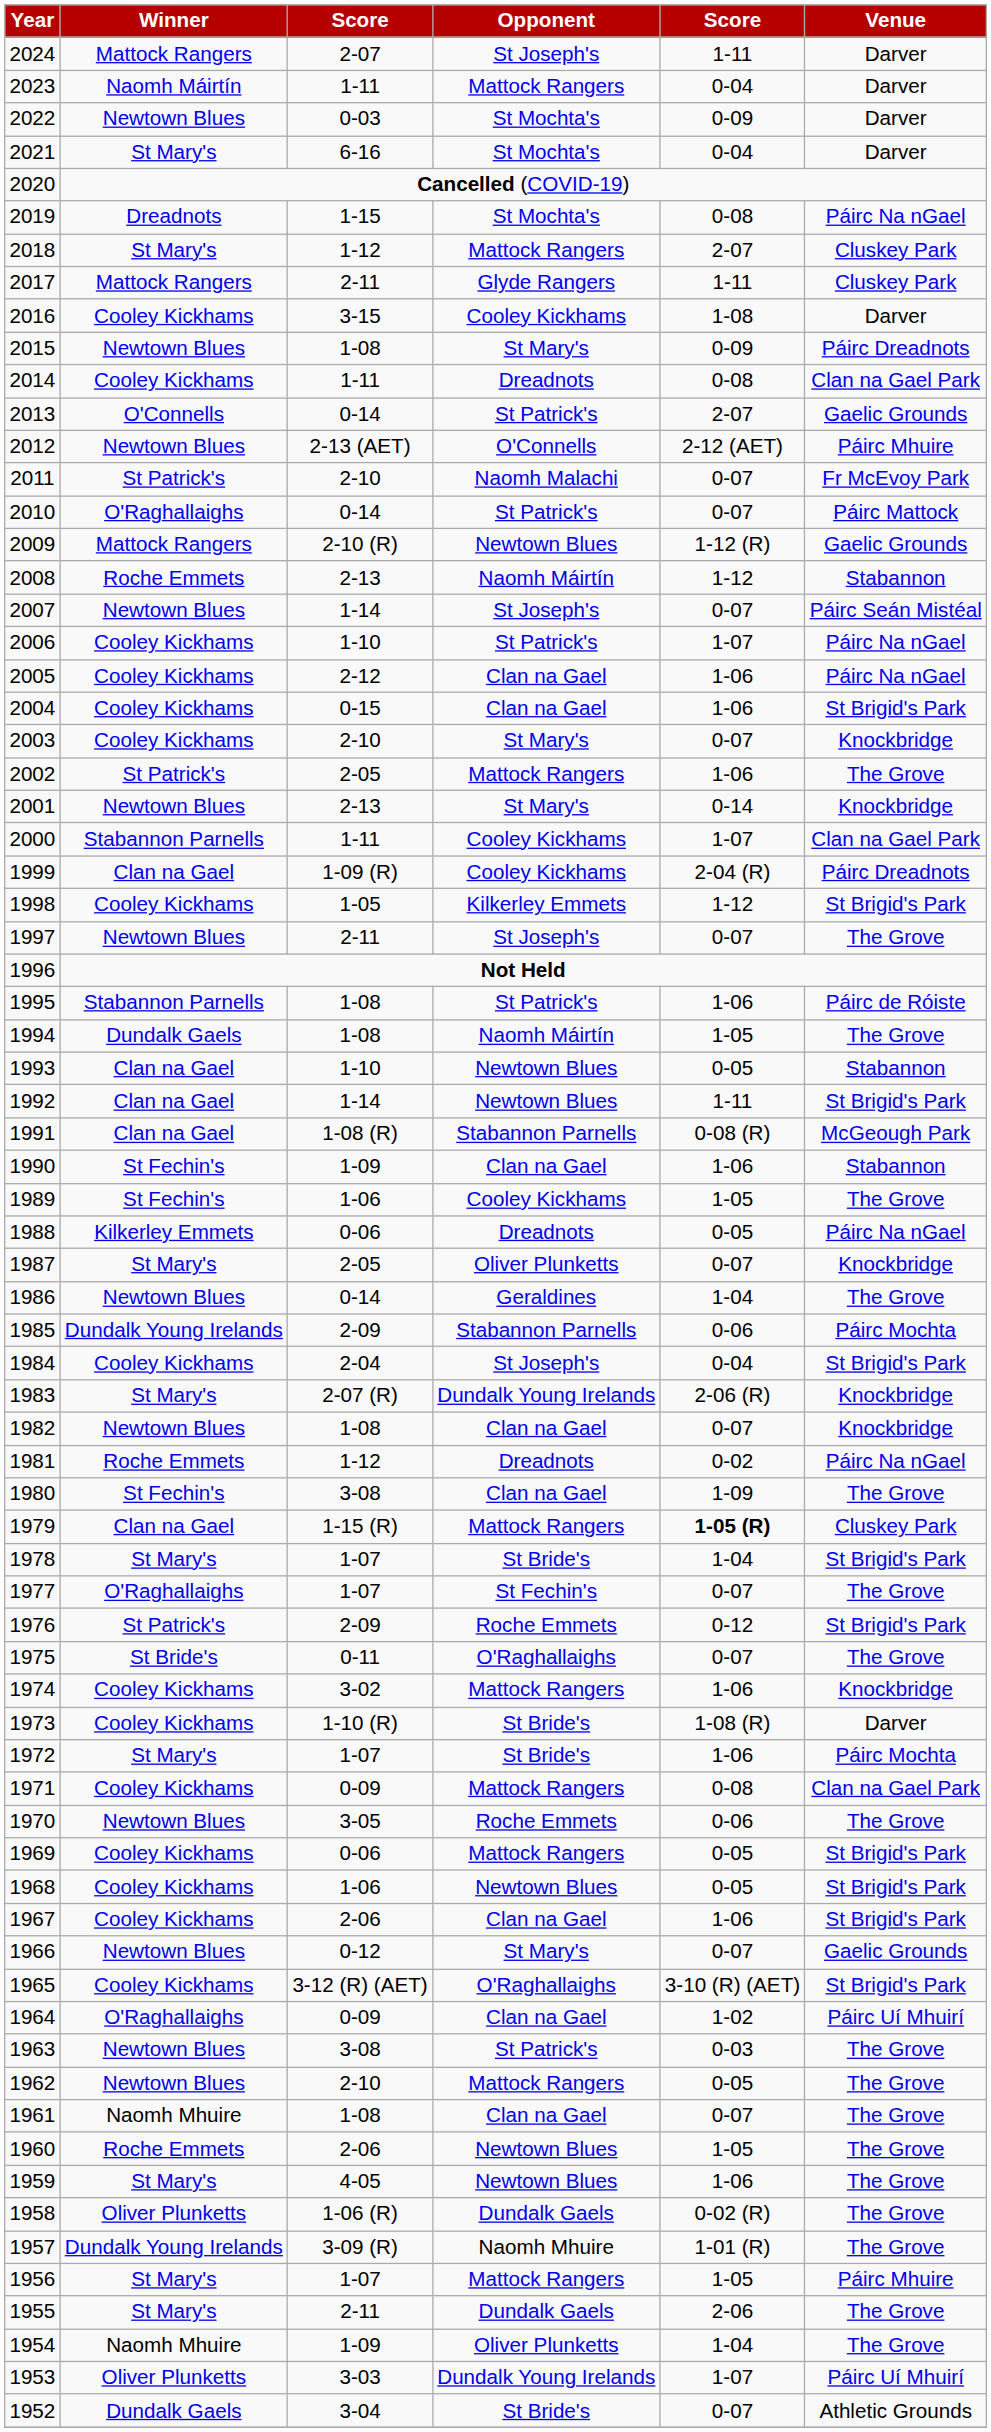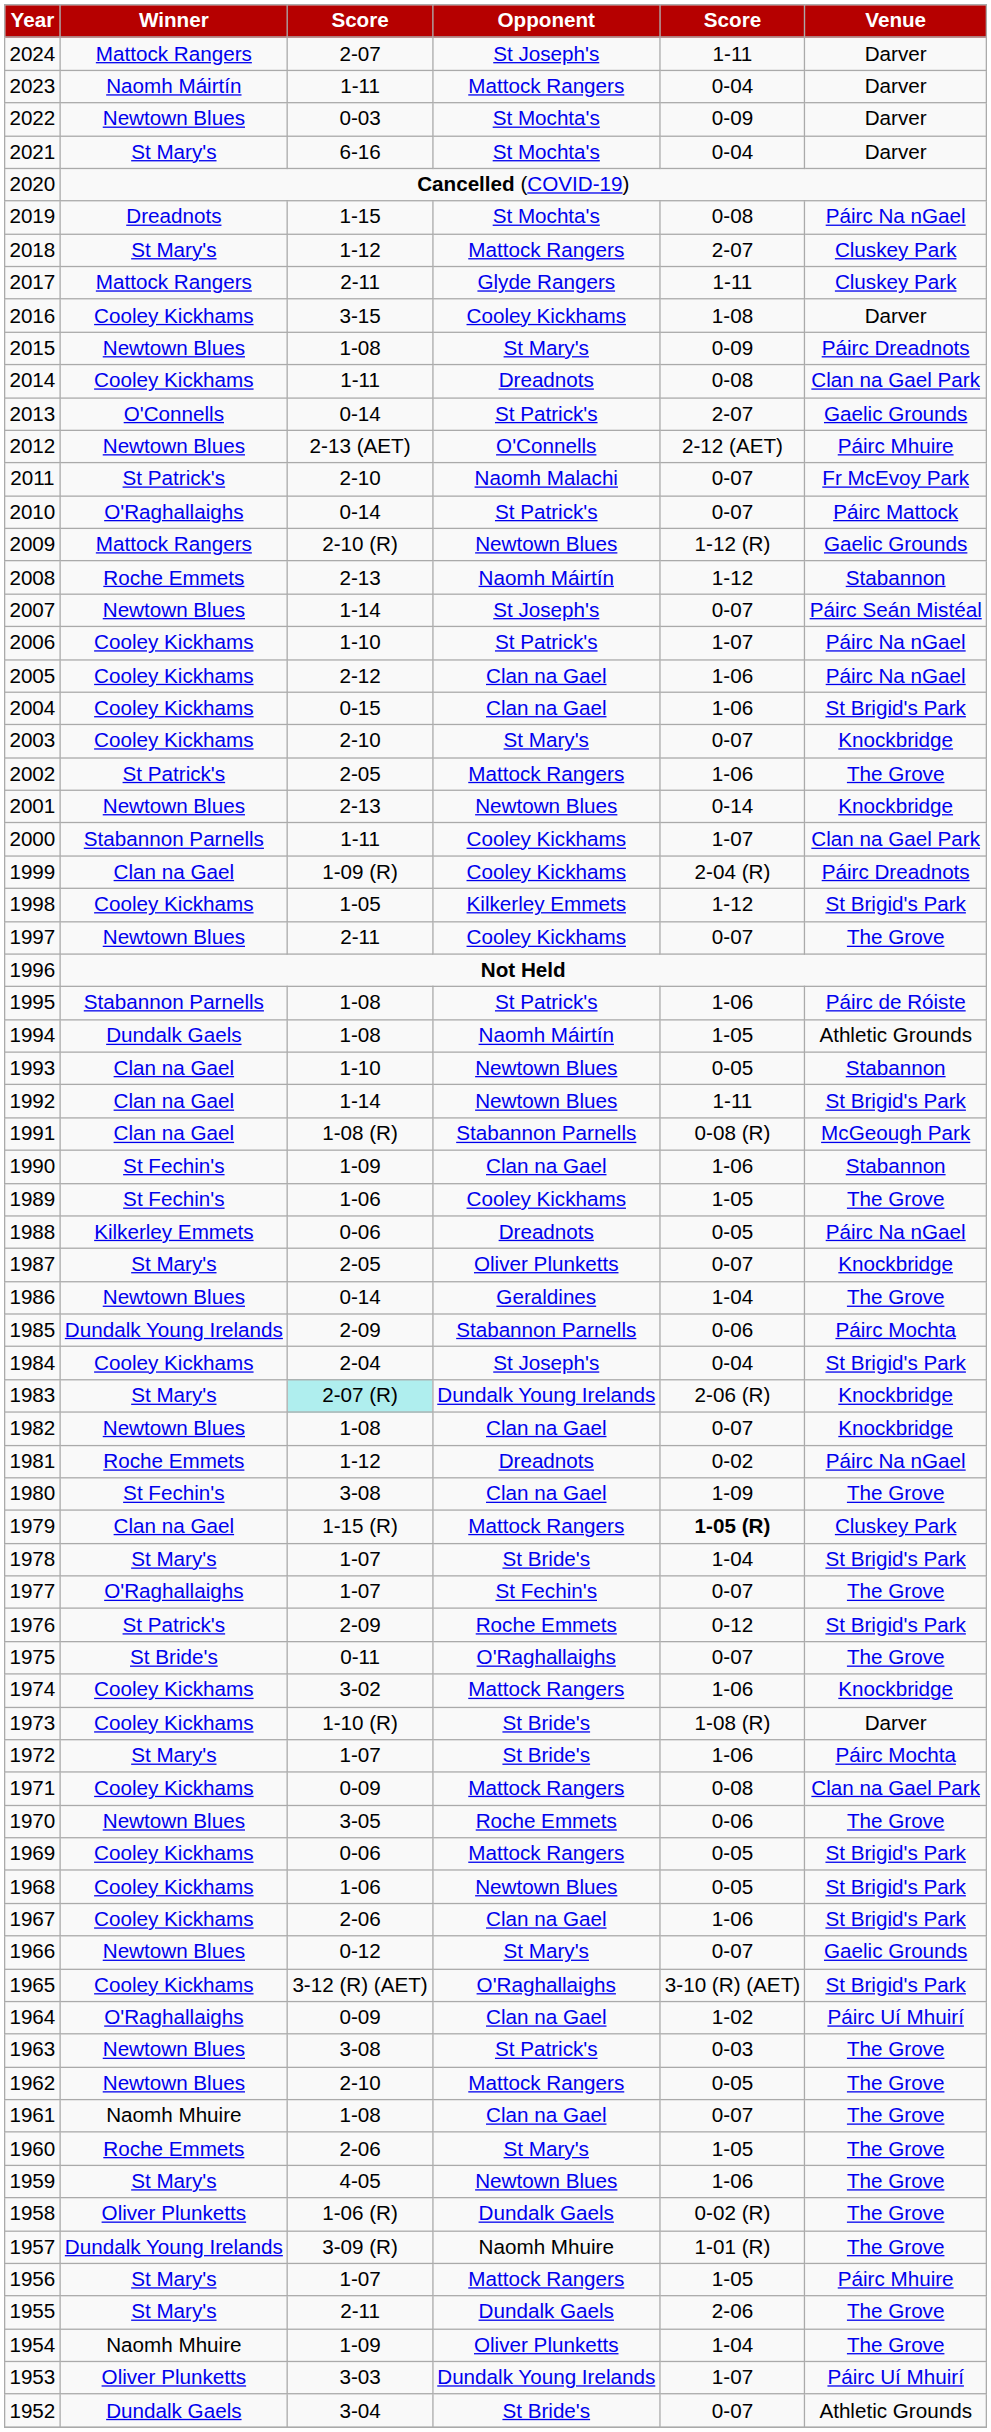(546, 806) St Mary's -> (546, 806) Newtown Blues
(546, 937) St Joseph's -> (546, 937) Cooley Kickhams
(896, 1035) The Grove -> (896, 1035) Athletic Grounds
(360, 1395) no background -> (360, 1395) paleturquoise background
(546, 2148) Newtown Blues -> (546, 2148) St Mary's
